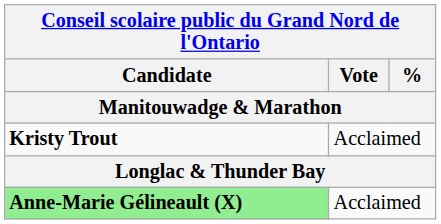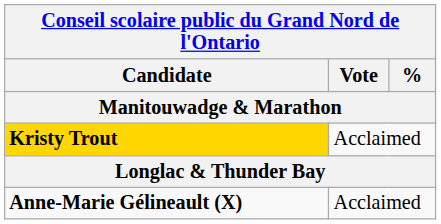(63, 139) no background -> (63, 139) gold background
(126, 203) lightgreen background -> (126, 203) no background
